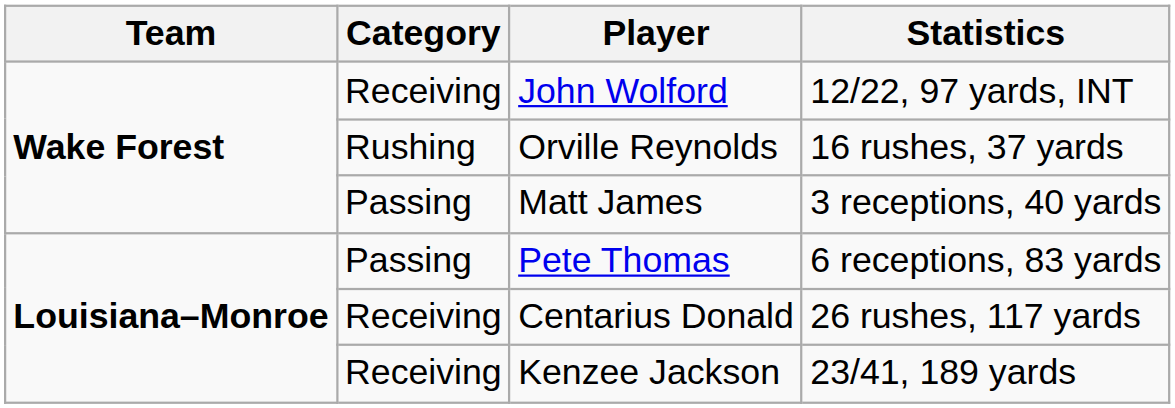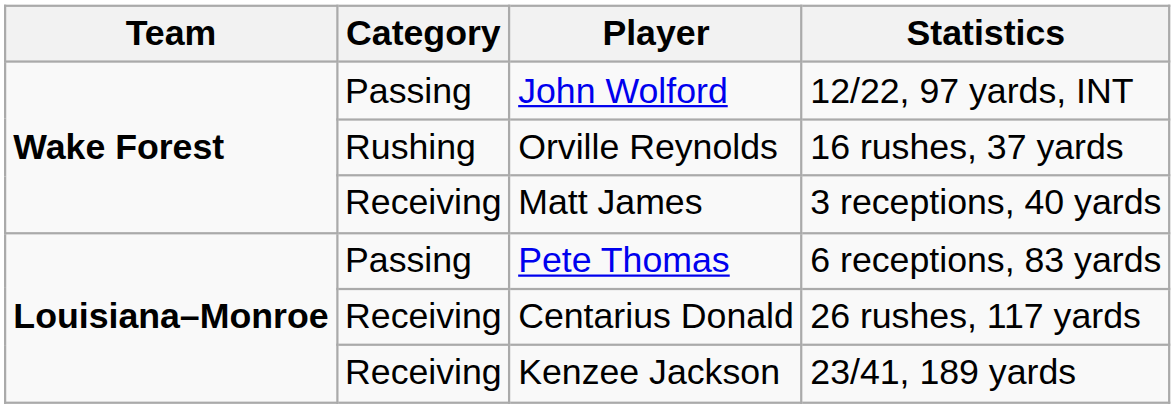(423, 90) Receiving -> (408, 90) Passing
(408, 203) Passing -> (423, 203) Receiving
